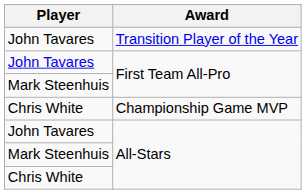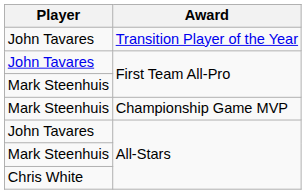(45, 108) Chris White -> (58, 108) Mark Steenhuis
